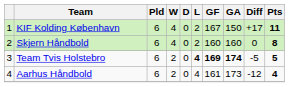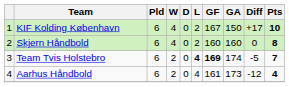(275, 27) 11 -> (275, 27) 10
(233, 58) bold -> (233, 58) normal
(275, 58) 5 -> (275, 58) 7
